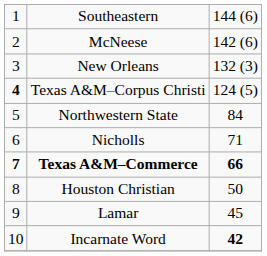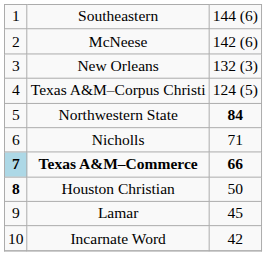(16, 90) bold -> (16, 90) normal
(235, 115) normal -> (235, 115) bold
(16, 164) no background -> (16, 164) lightblue background
(16, 189) normal -> (16, 189) bold
(235, 238) bold -> (235, 238) normal
